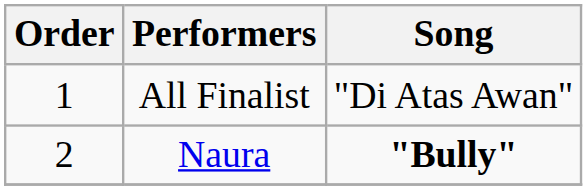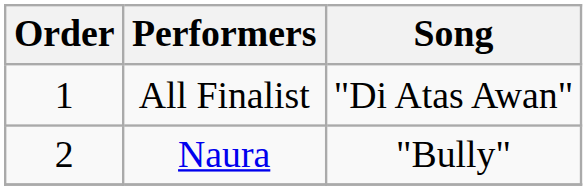(453, 154) bold -> (453, 154) normal
